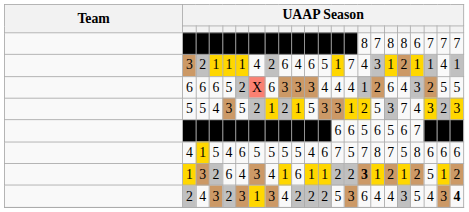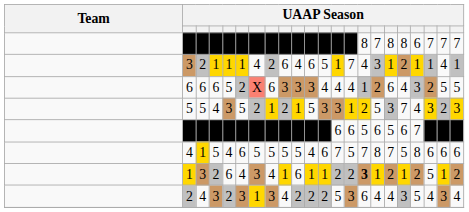(457, 196) bold -> (457, 196) normal
